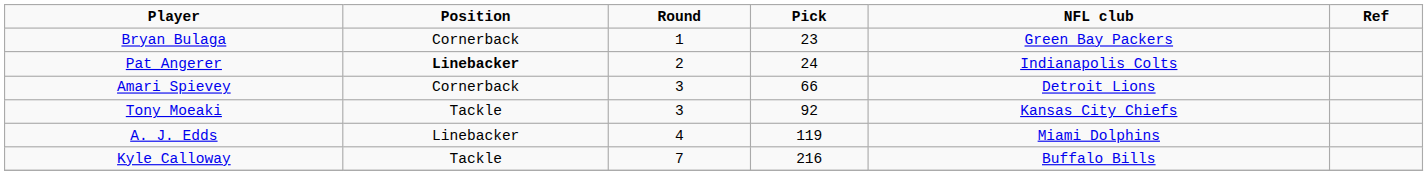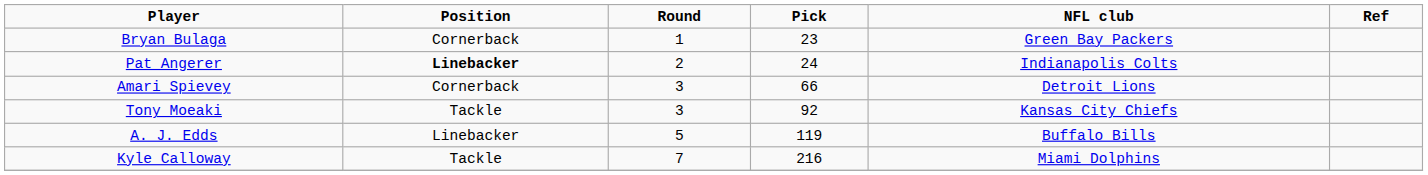(679, 135) 4 -> (679, 135) 5
(1099, 135) Miami Dolphins -> (1099, 135) Buffalo Bills
(1099, 159) Buffalo Bills -> (1099, 159) Miami Dolphins
